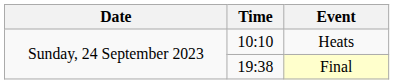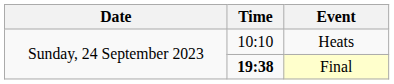(255, 66) normal -> (255, 66) bold
